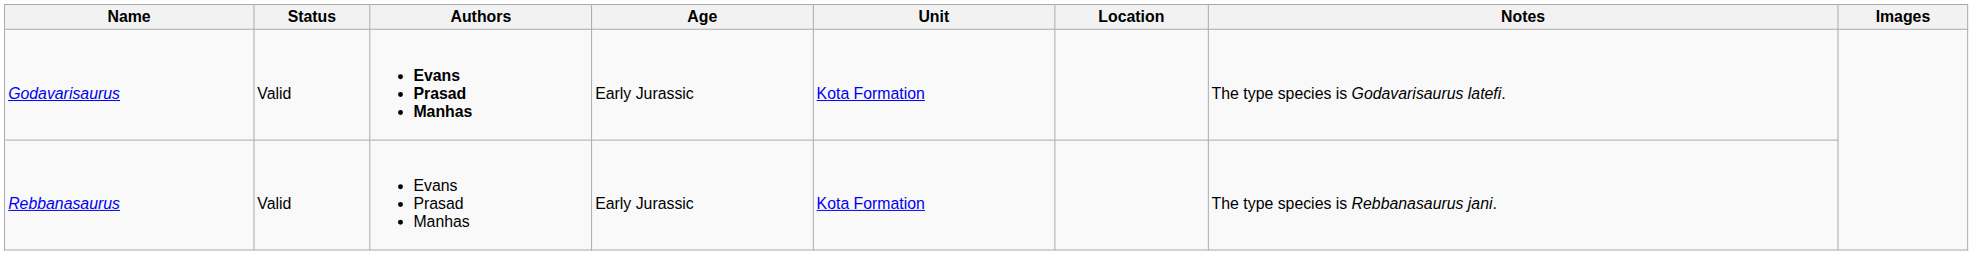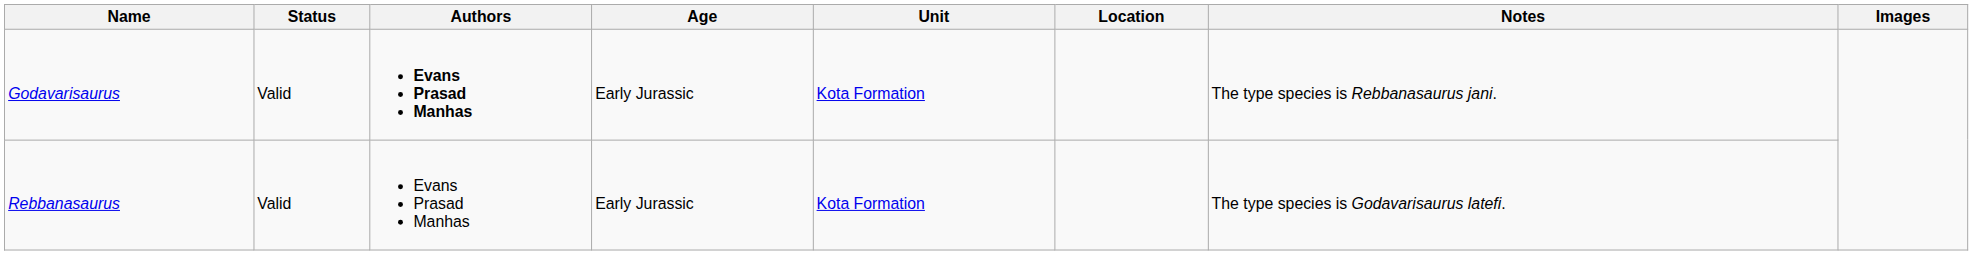(1359, 93) The type species is Godavarisaurus latefi. -> (1354, 93) The type species is Rebbanasaurus jani.
(1354, 203) The type species is Rebbanasaurus jani. -> (1359, 203) The type species is Godavarisaurus latefi.
